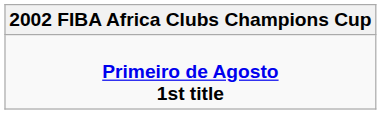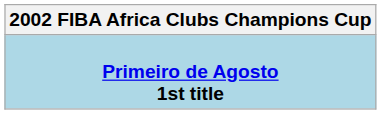(190, 82) no background -> (190, 82) lightblue background
